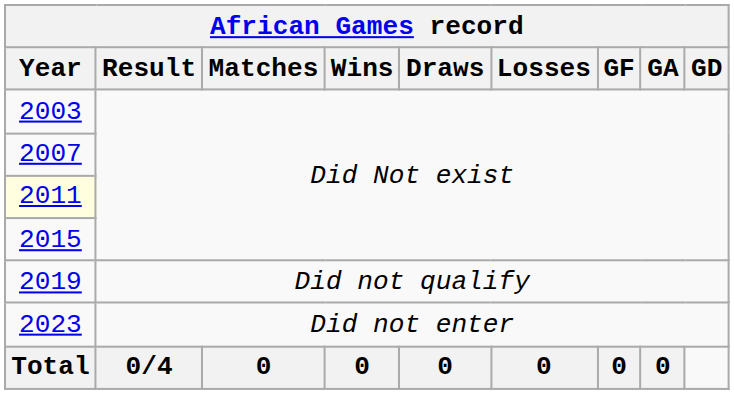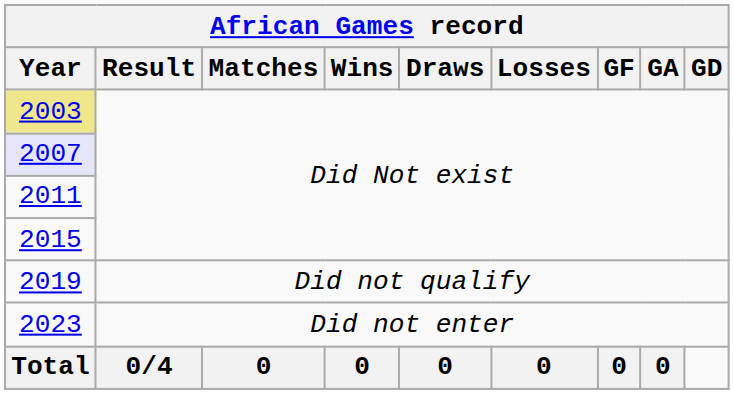(50, 111) no background -> (50, 111) khaki background
(50, 154) no background -> (50, 154) lavender background
(50, 197) lightyellow background -> (50, 197) no background
